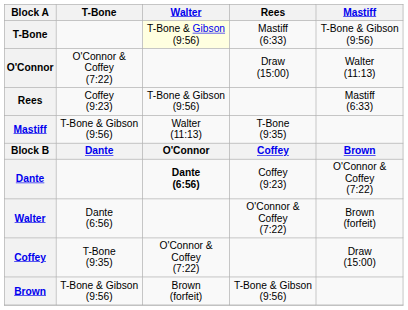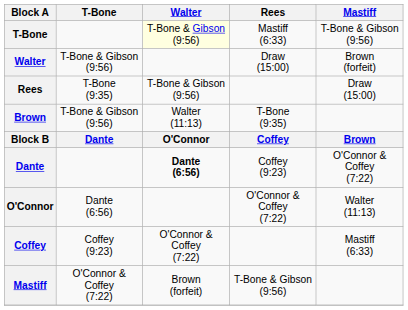(30, 68) O'Connor -> (30, 62) Walter
(99, 68) O'Connor & Coffey (7:22) -> (99, 62) T-Bone & Gibson (9:56)
(360, 68) Walter (11:13) -> (360, 62) Brown (forfeit)
(99, 101) Coffey (9:23) -> (99, 90) T-Bone (9:35)
(360, 101) Mastiff (6:33) -> (360, 90) Draw (15:00)
(30, 129) Mastiff -> (30, 117) Brown
(30, 218) Walter -> (30, 206) O'Connor
(360, 218) Brown (forfeit) -> (360, 206) Walter (11:13)
(99, 257) T-Bone (9:35) -> (99, 246) Coffey (9:23)
(360, 257) Draw (15:00) -> (360, 246) Mastiff (6:33)
(30, 291) Brown -> (30, 285) Mastiff
(99, 291) T-Bone & Gibson (9:56) -> (99, 285) O'Connor & Coffey (7:22)
